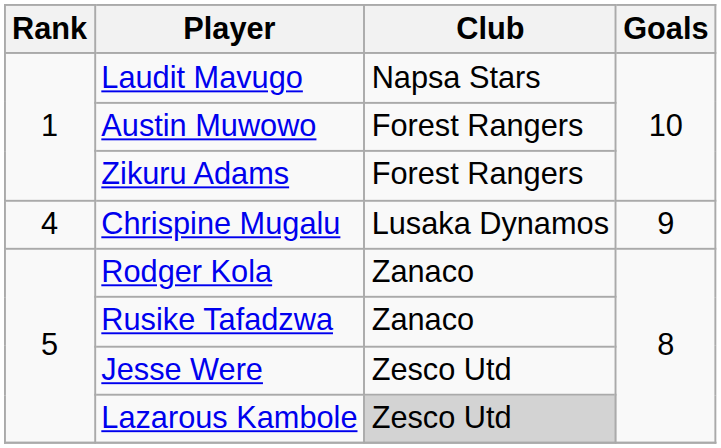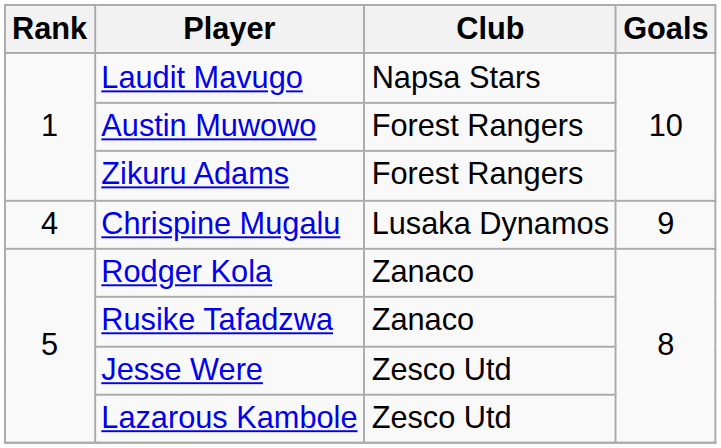(442, 418) lightgrey background -> (442, 418) no background
